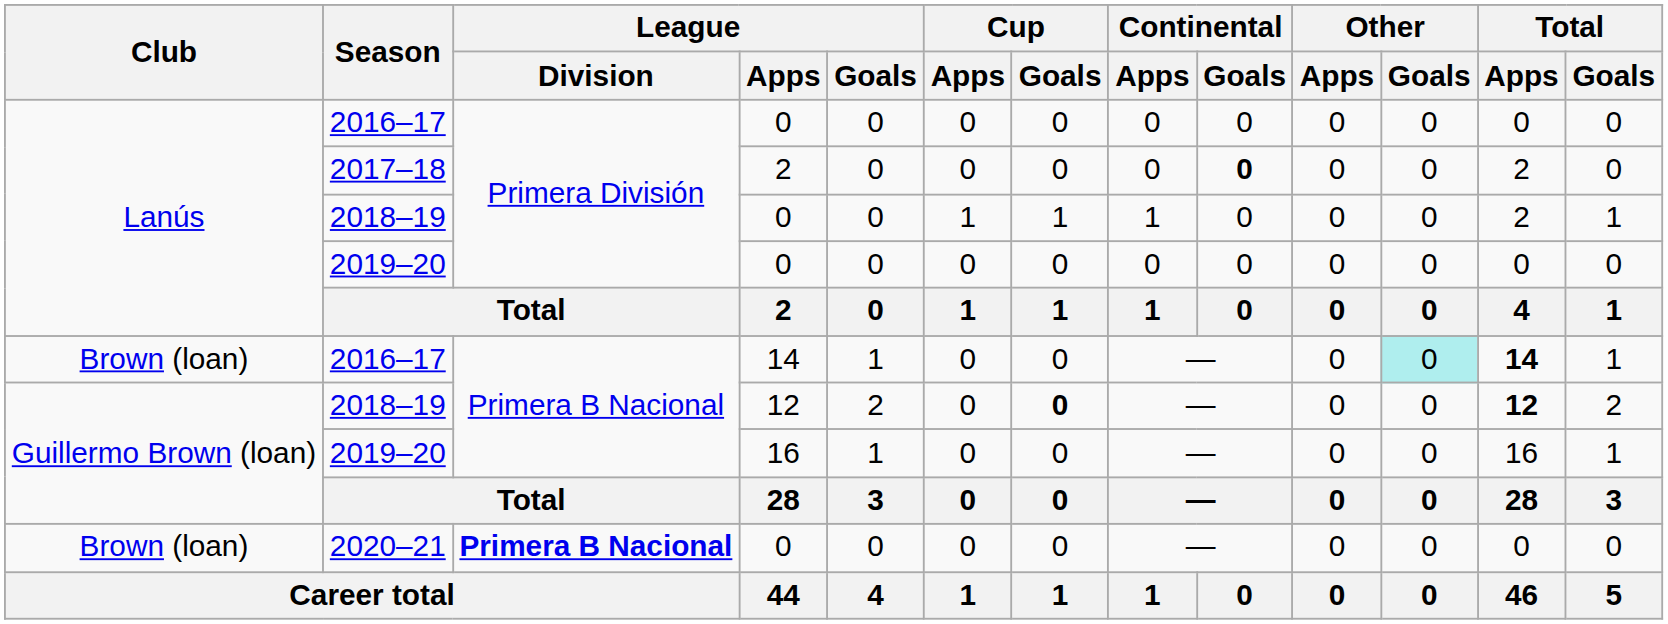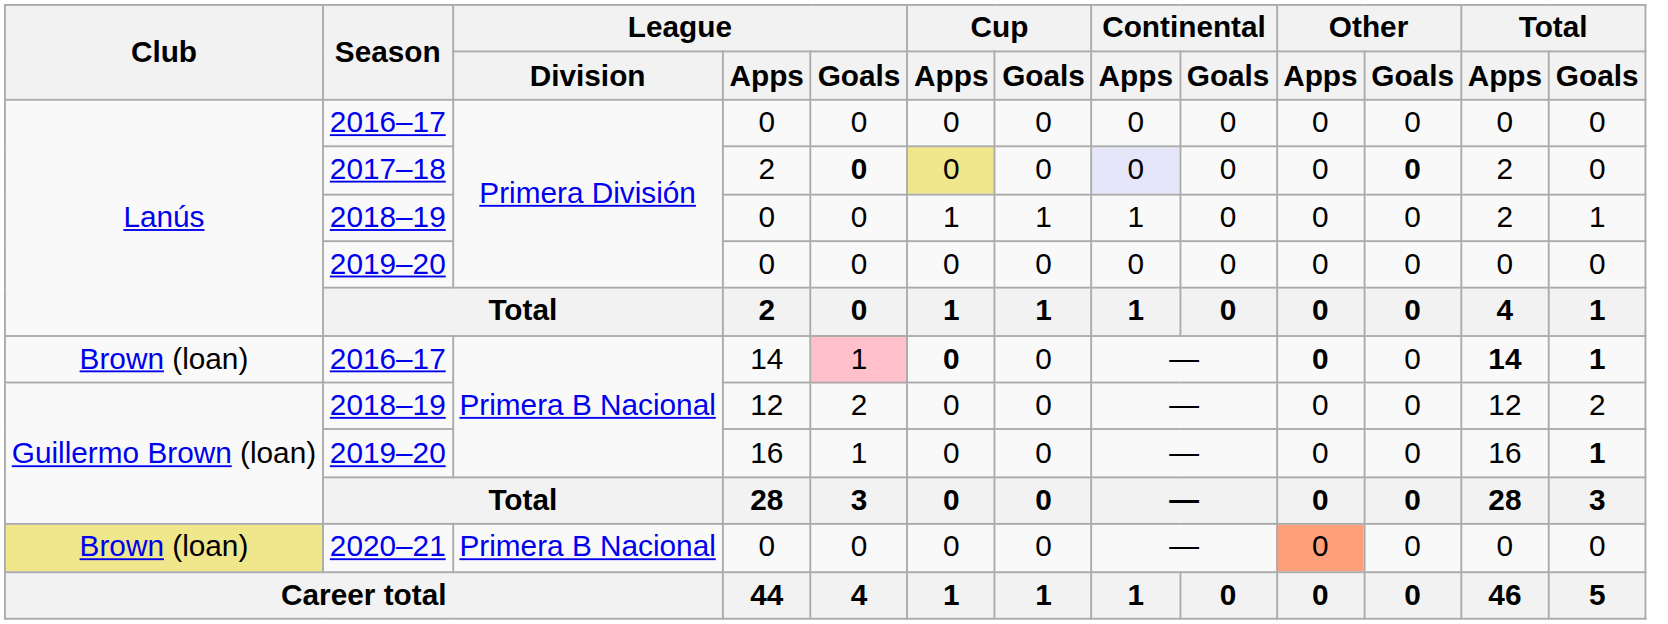(876, 169) normal -> (859, 169) bold
(968, 169) no background -> (951, 169) khaki background
(1152, 169) no background -> (1136, 169) lavender background
(1245, 169) bold -> (1228, 169) normal
(1429, 169) normal -> (1413, 169) bold
(876, 358) no background -> (859, 358) pink background
(968, 358) normal -> (951, 358) bold
(1337, 358) normal -> (1320, 358) bold
(1429, 358) paleturquoise background -> (1413, 358) no background
(1614, 358) normal -> (1597, 358) bold
(1060, 405) bold -> (1044, 405) normal
(1521, 405) bold -> (1505, 405) normal
(1614, 452) normal -> (1597, 452) bold
(164, 547) no background -> (164, 547) khaki background
(596, 547) bold -> (588, 547) normal
(1337, 547) no background -> (1320, 547) lightsalmon background
